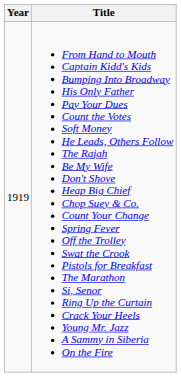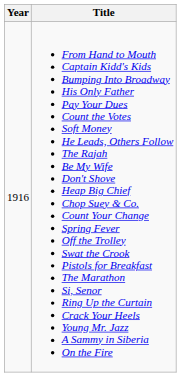(18, 197) 1919 -> (18, 197) 1916
